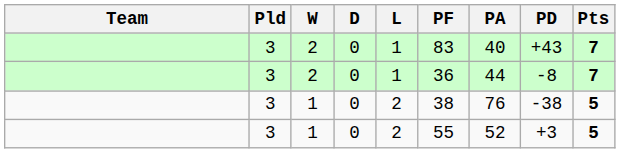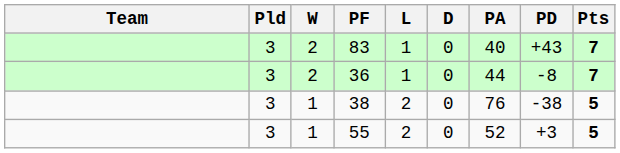columns swapped: (355, 19) <-> (443, 19)
